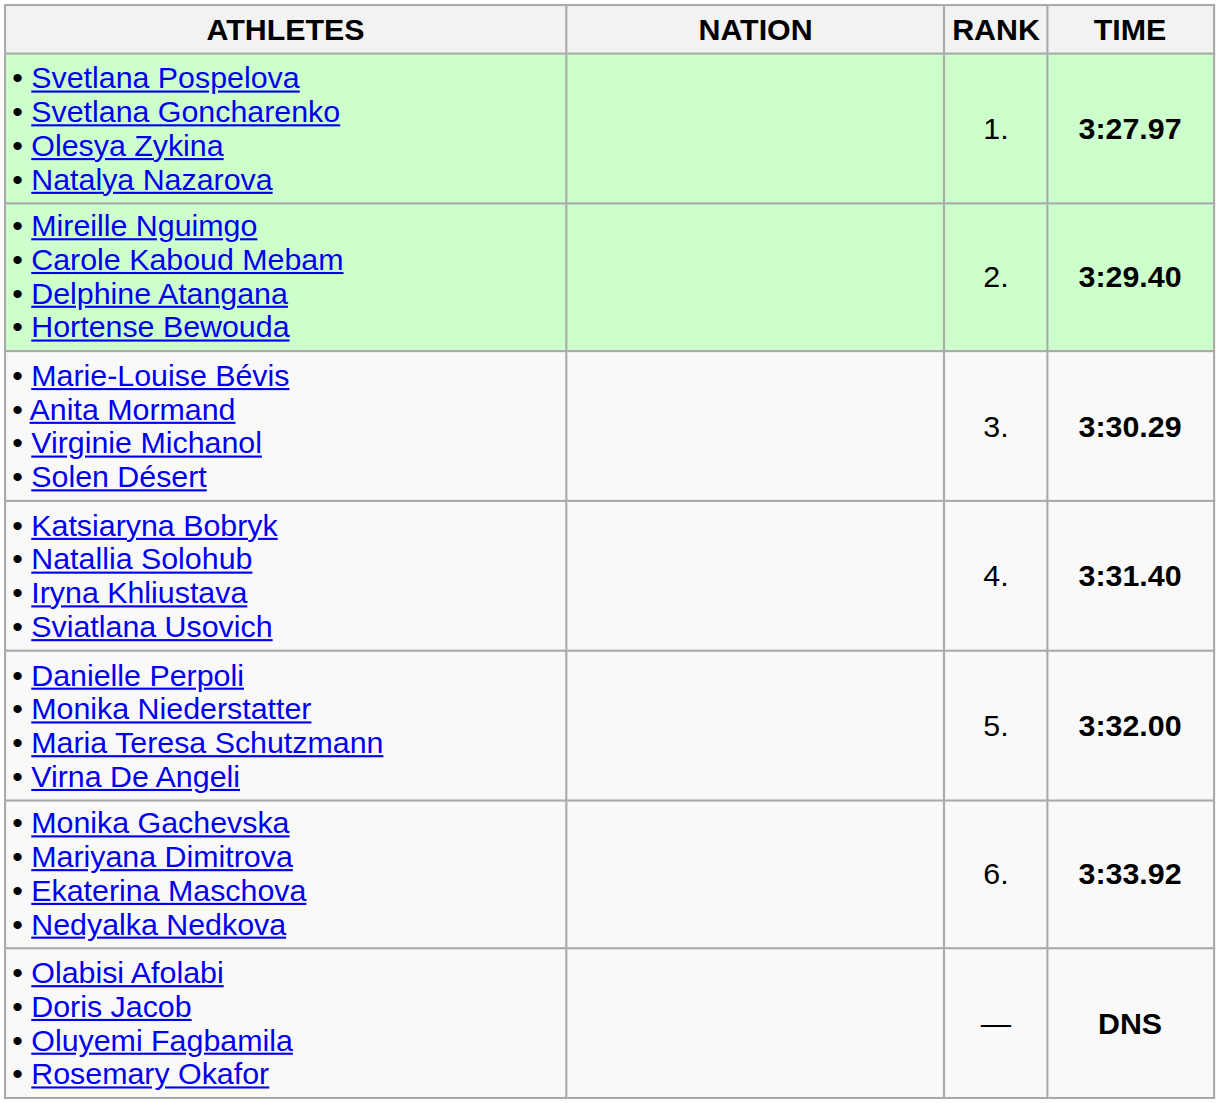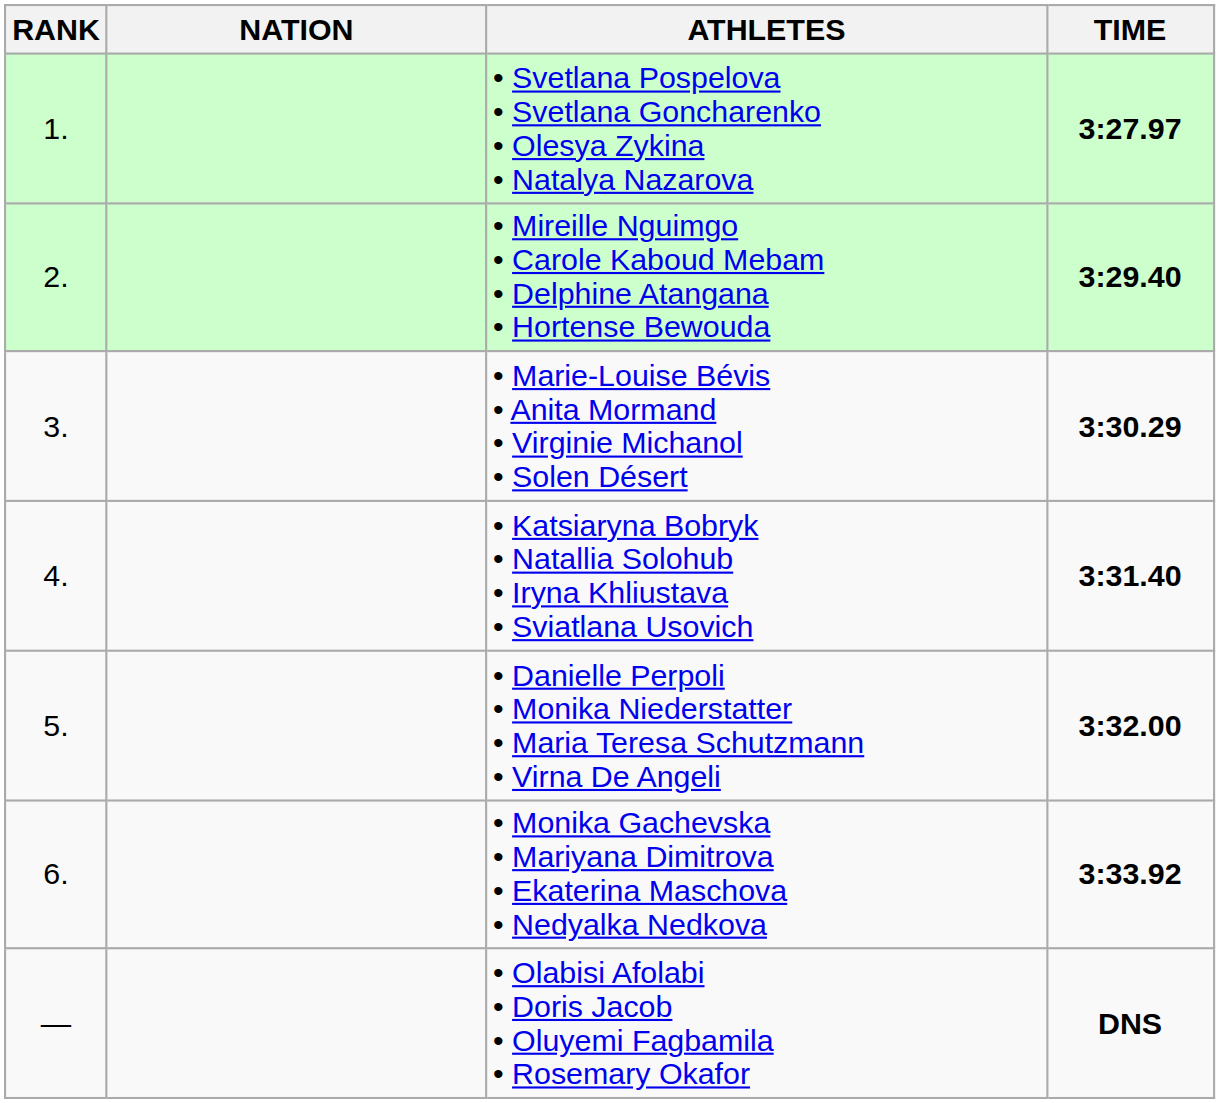columns swapped: (996, 29) <-> (286, 29)
